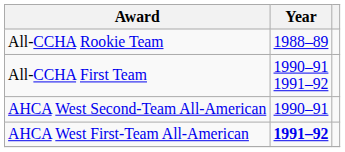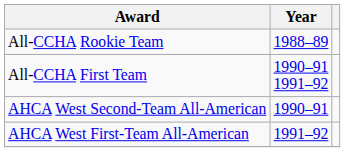(301, 134) bold -> (301, 134) normal
